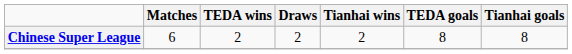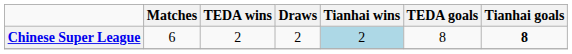(362, 37) no background -> (362, 37) lightblue background
(525, 37) normal -> (525, 37) bold
